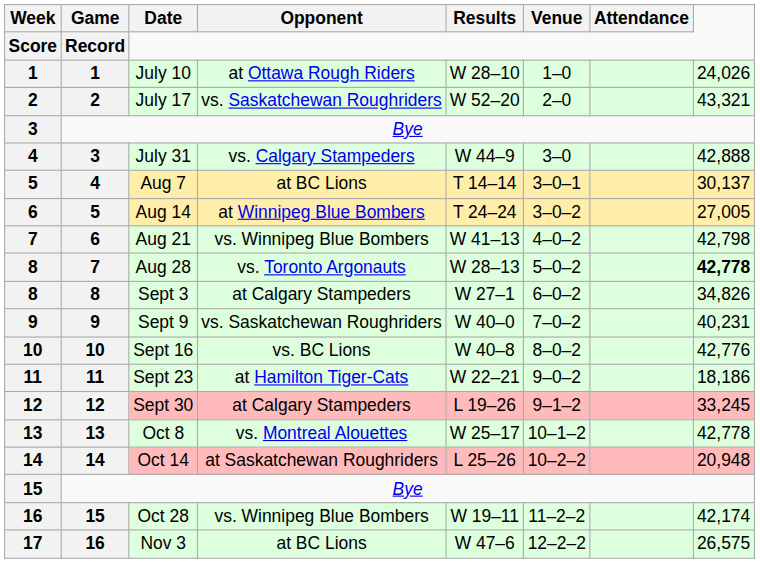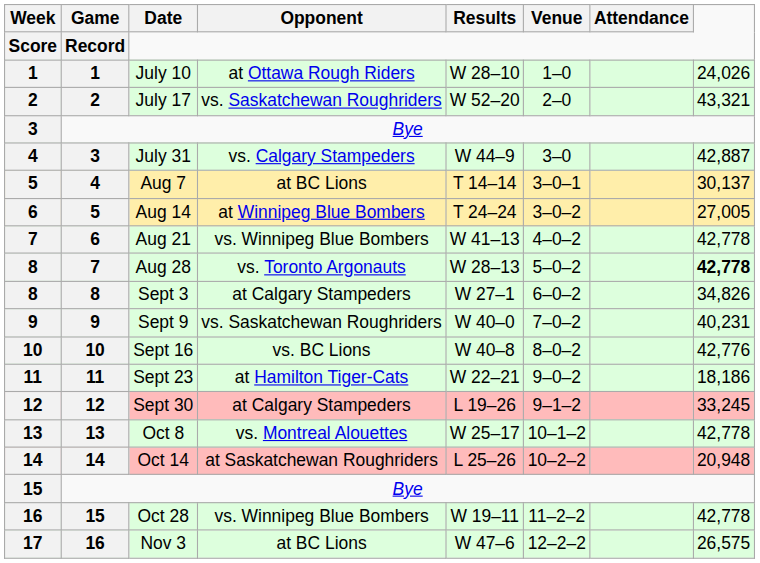(724, 156) 42,888 -> (724, 156) 42,887
(724, 239) 42,798 -> (724, 239) 42,778
(724, 516) 42,174 -> (724, 516) 42,778
